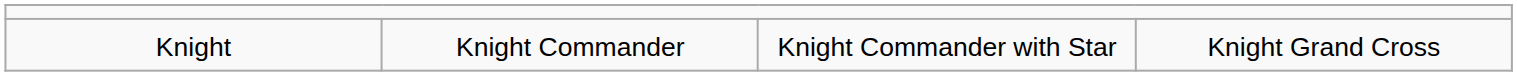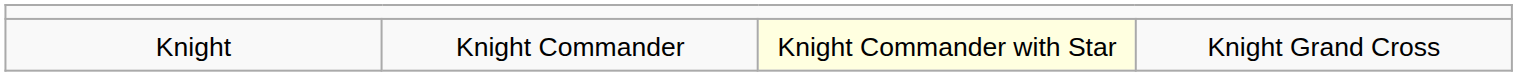(947, 46) no background -> (947, 46) lightyellow background
